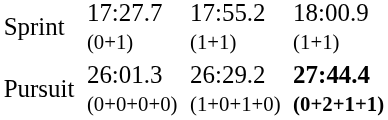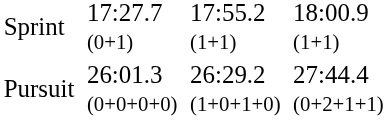(339, 88) bold -> (338, 88) normal
